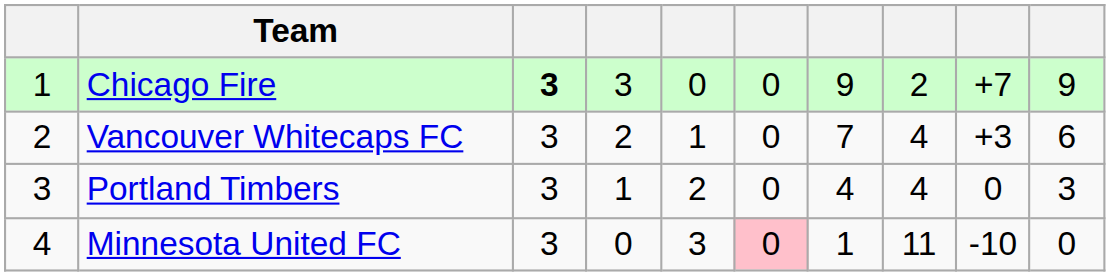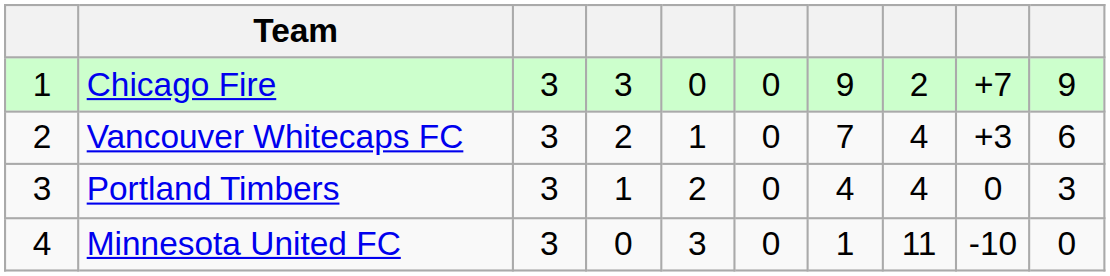(549, 84) bold -> (549, 84) normal
(771, 243) pink background -> (771, 243) no background
